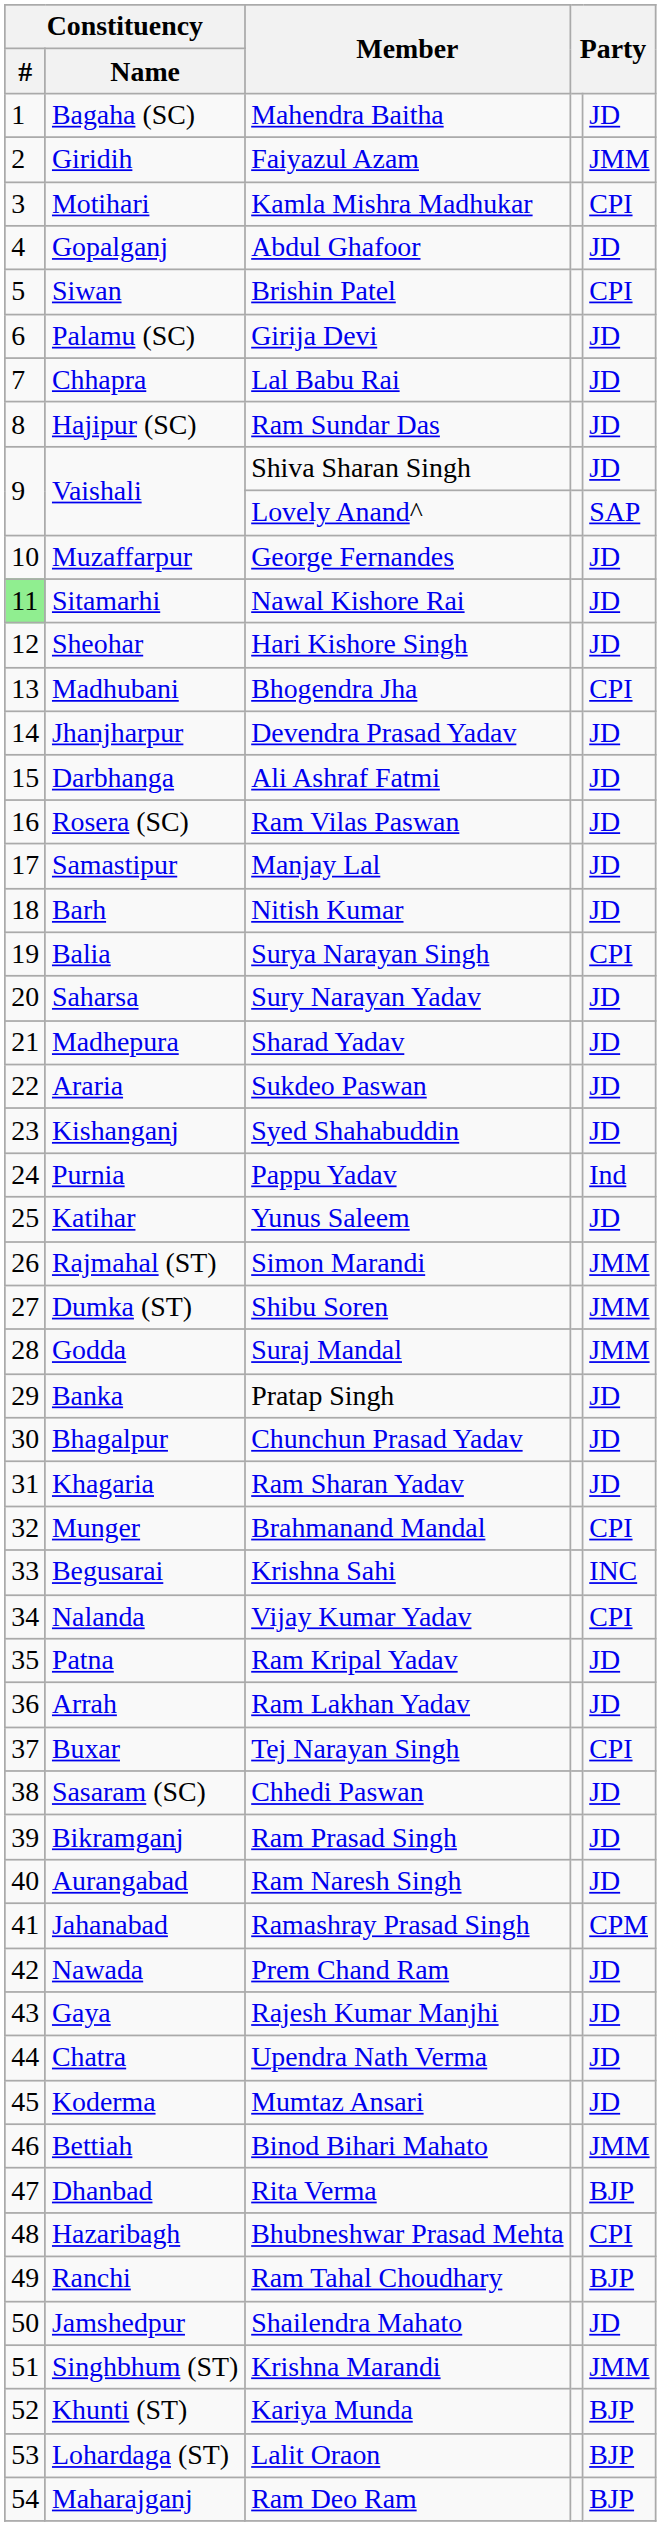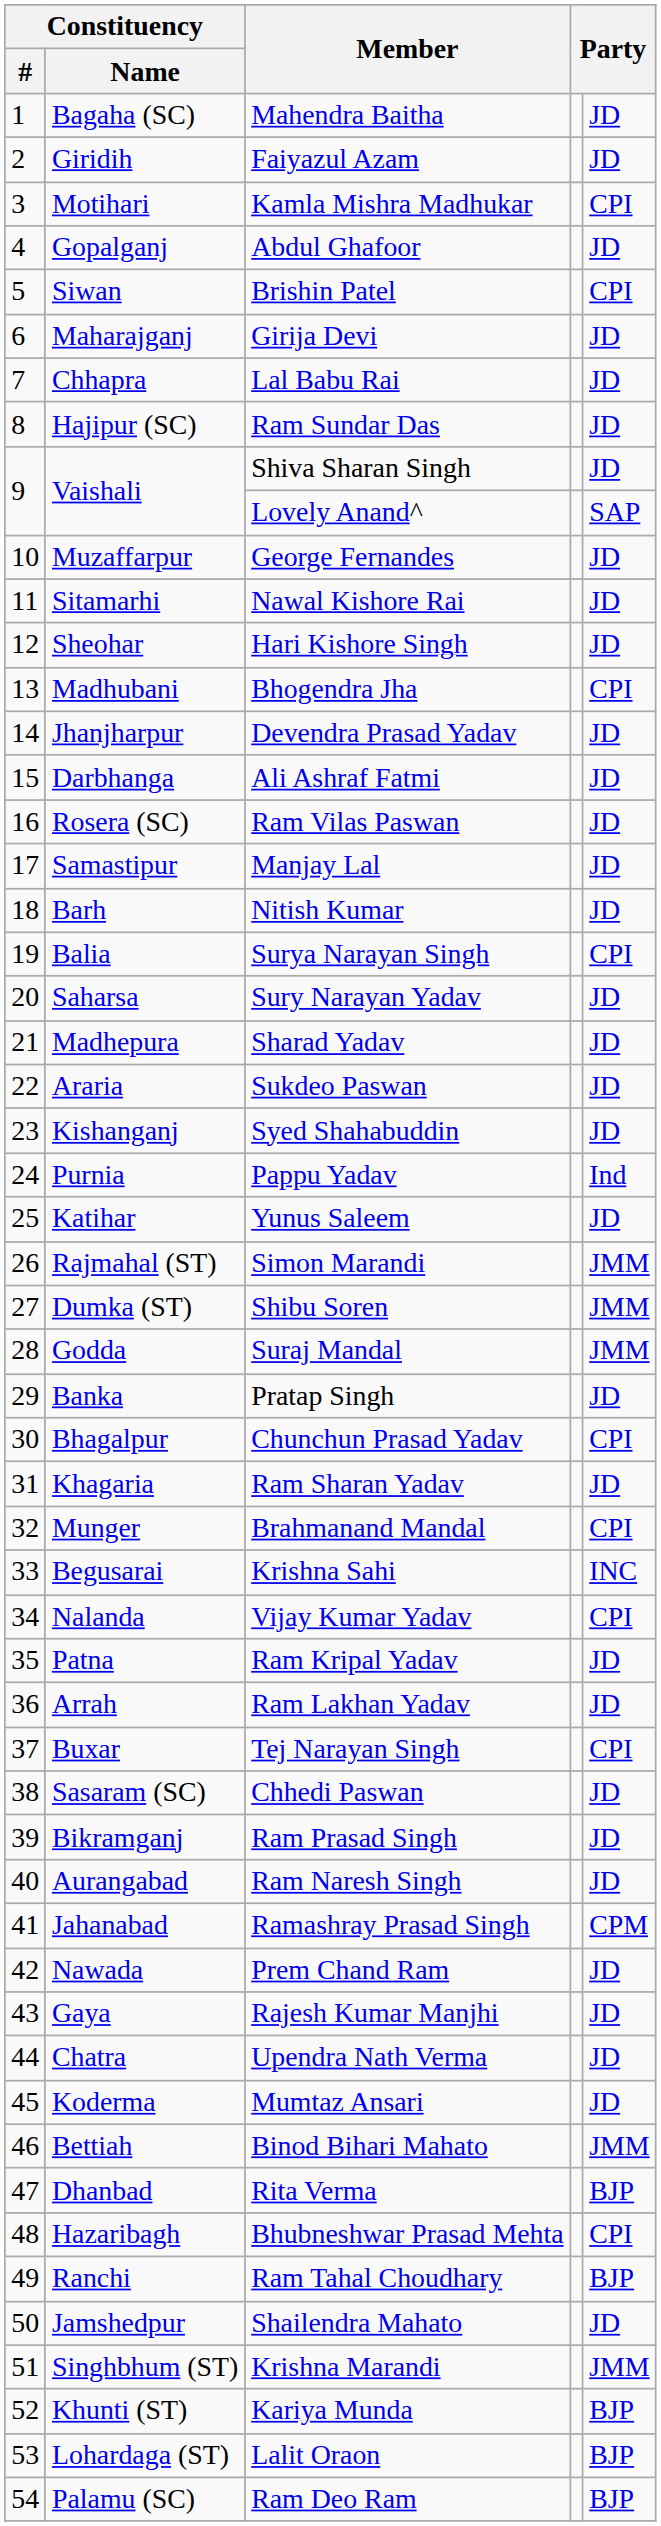(619, 159) JMM -> (605, 159) JD
(124, 335) Palamu (SC) -> (122, 335) Maharajganj
(25, 600) lightgreen background -> (25, 600) no background
(605, 1439) JD -> (611, 1439) CPI
(122, 2499) Maharajganj -> (124, 2499) Palamu (SC)
